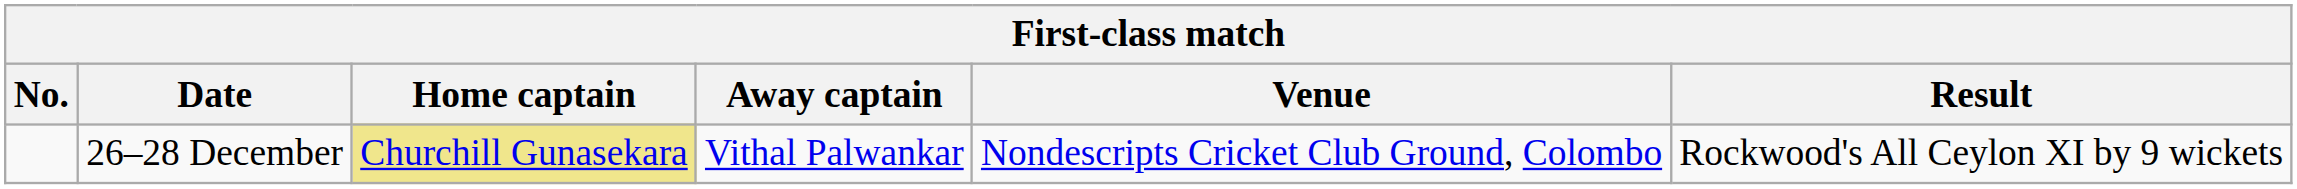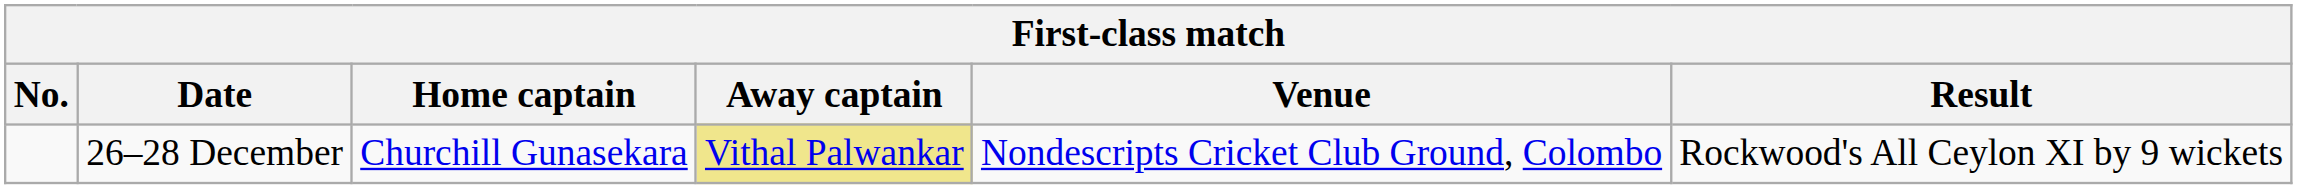(524, 152) khaki background -> (524, 152) no background
(834, 152) no background -> (834, 152) khaki background
